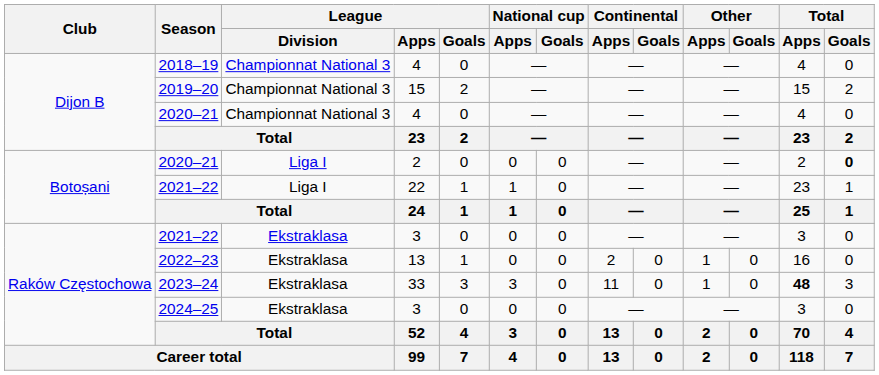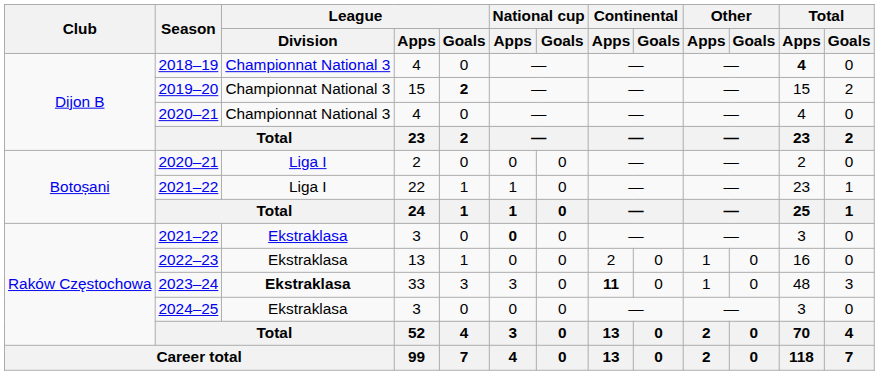(802, 65) normal -> (802, 65) bold
(464, 89) normal -> (464, 89) bold
(849, 162) bold -> (849, 162) normal
(513, 235) normal -> (513, 235) bold
(308, 284) normal -> (308, 284) bold
(611, 284) normal -> (611, 284) bold
(801, 284) bold -> (801, 284) normal
